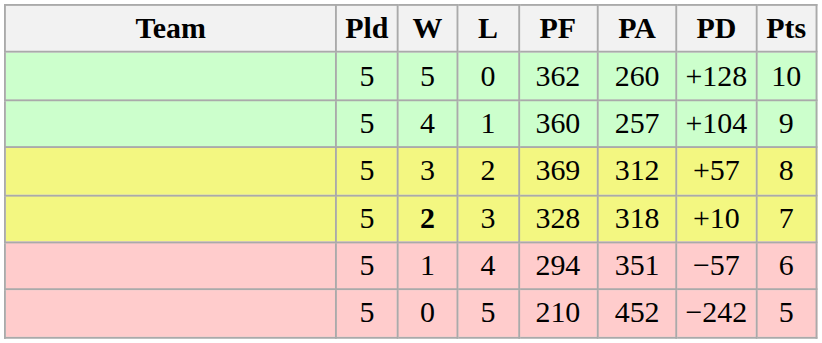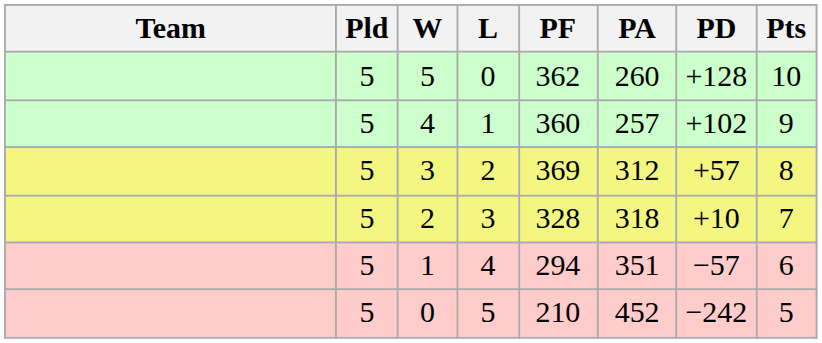(716, 123) +104 -> (716, 123) +102
(427, 218) bold -> (427, 218) normal
